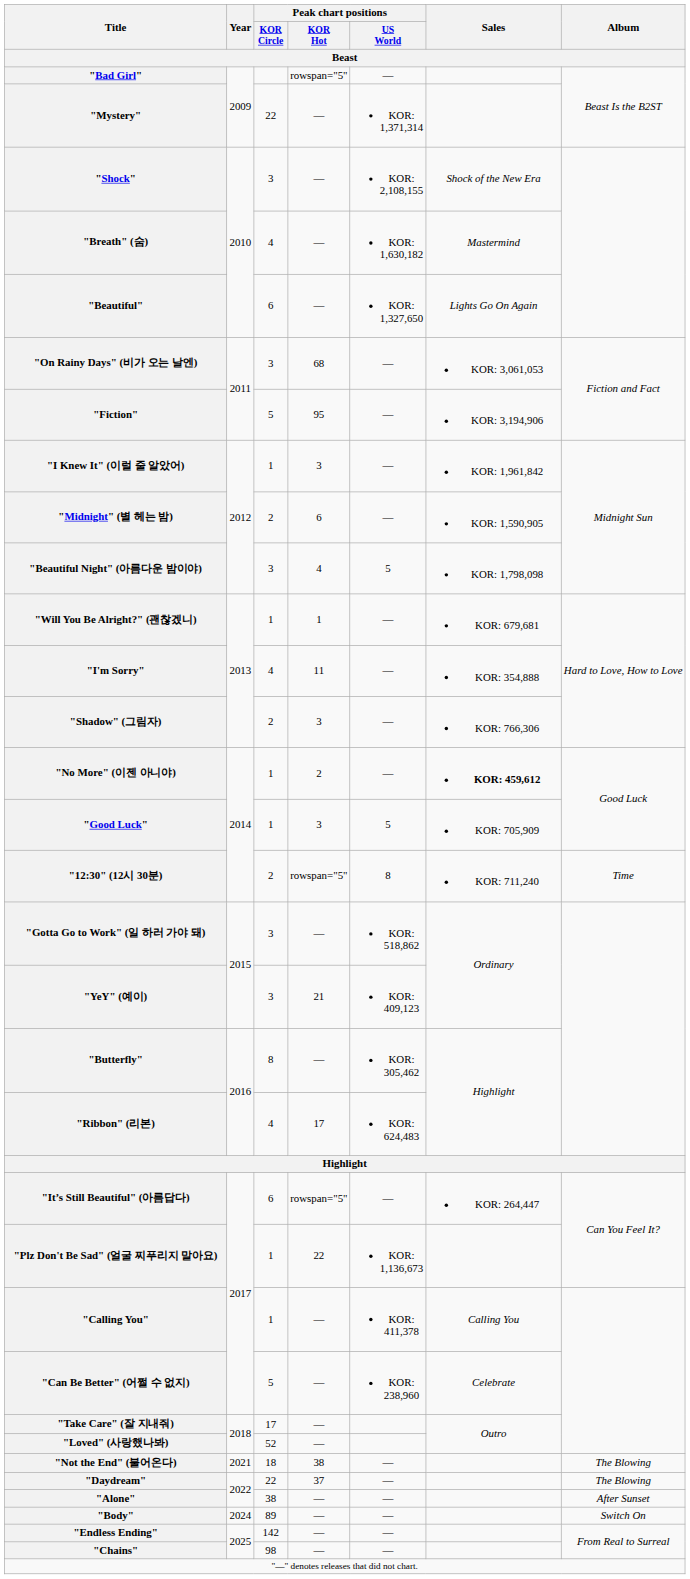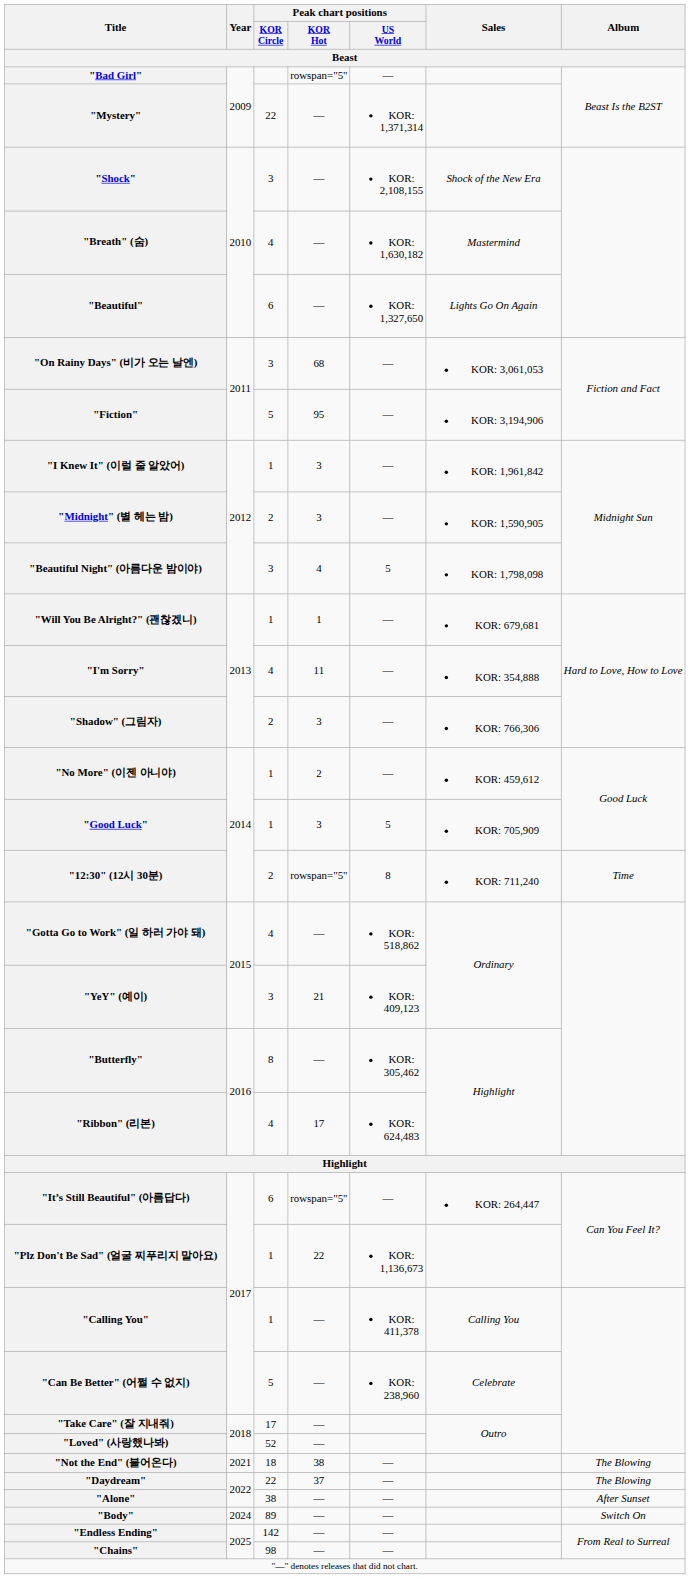(319, 517) 6 -> (319, 517) 3
(494, 780) bold -> (494, 780) normal
(271, 933) 3 -> (271, 933) 4
